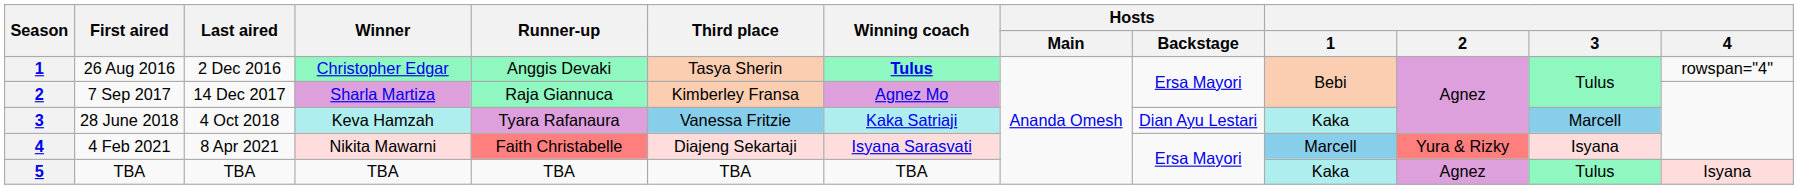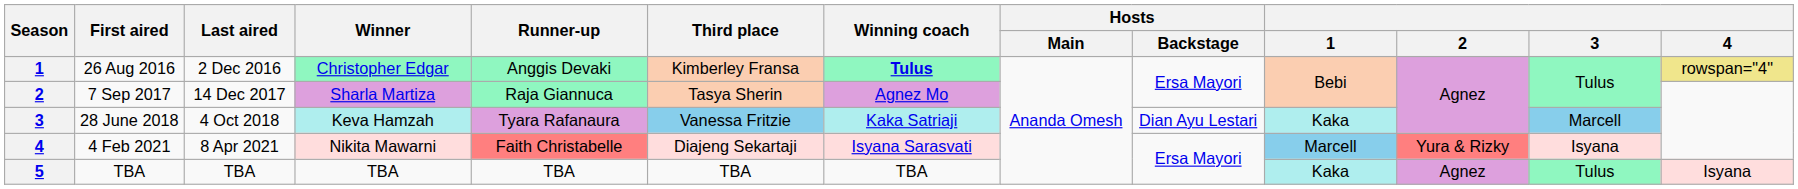(735, 69) Tasya Sherin -> (735, 69) Kimberley Fransa
(1727, 69) no background -> (1727, 69) khaki background
(735, 95) Kimberley Fransa -> (735, 95) Tasya Sherin
